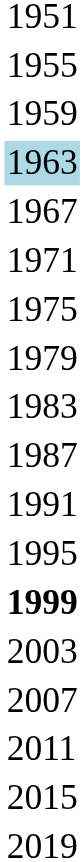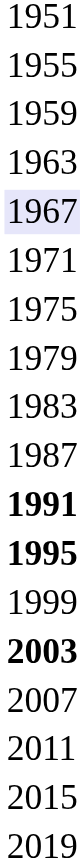(42, 162) lightblue background -> (42, 162) no background
(42, 211) no background -> (42, 211) lavender background
(42, 504) normal -> (42, 504) bold
(42, 553) normal -> (42, 553) bold
(42, 602) bold -> (42, 602) normal
(42, 650) normal -> (42, 650) bold
